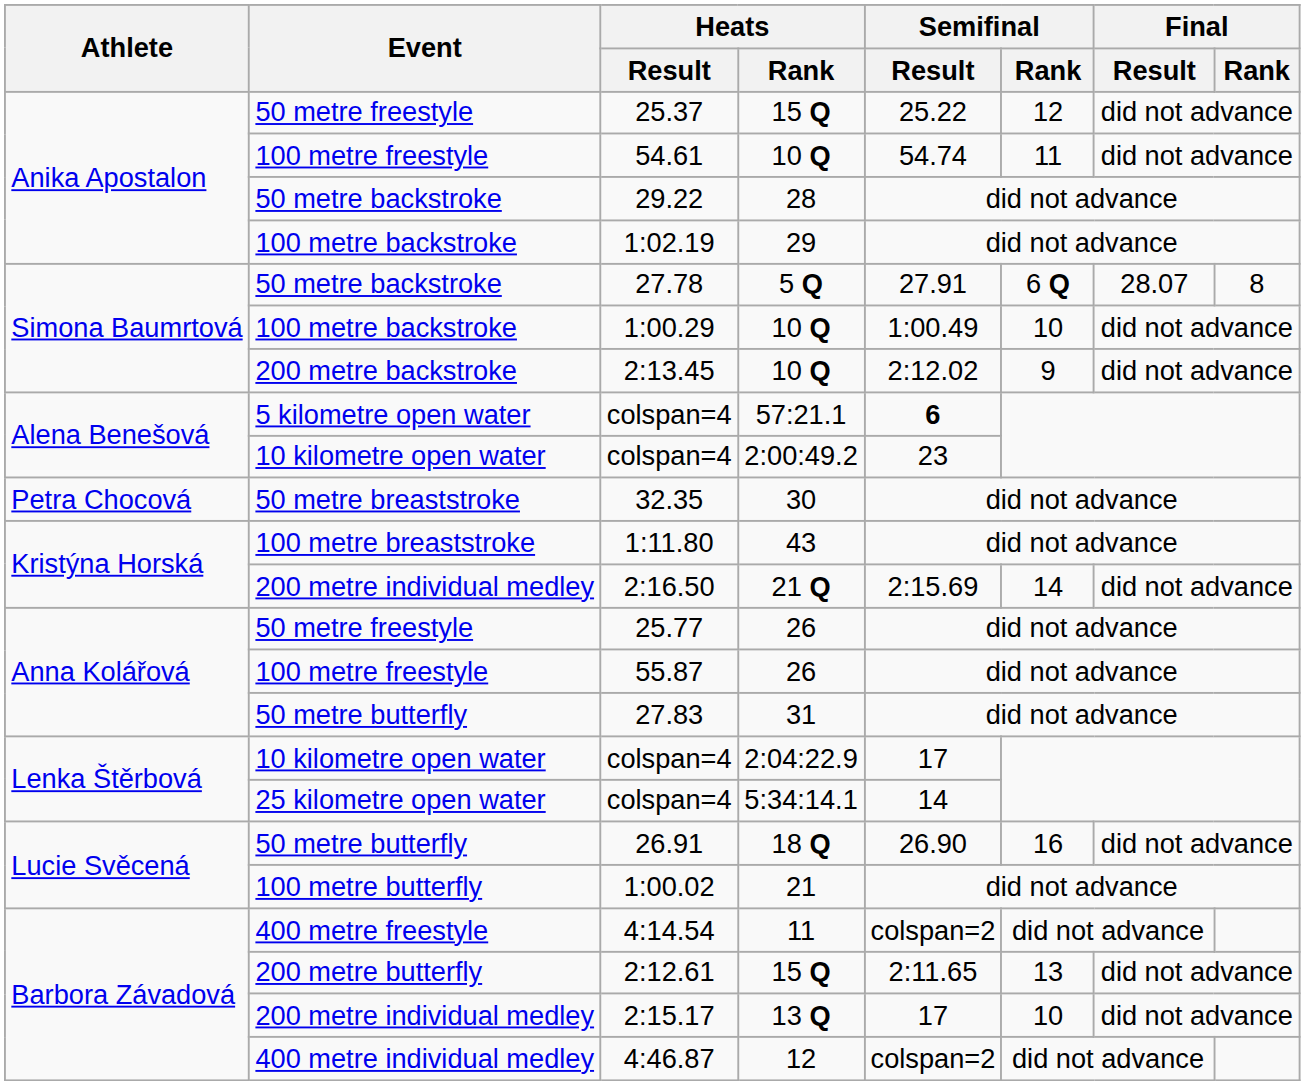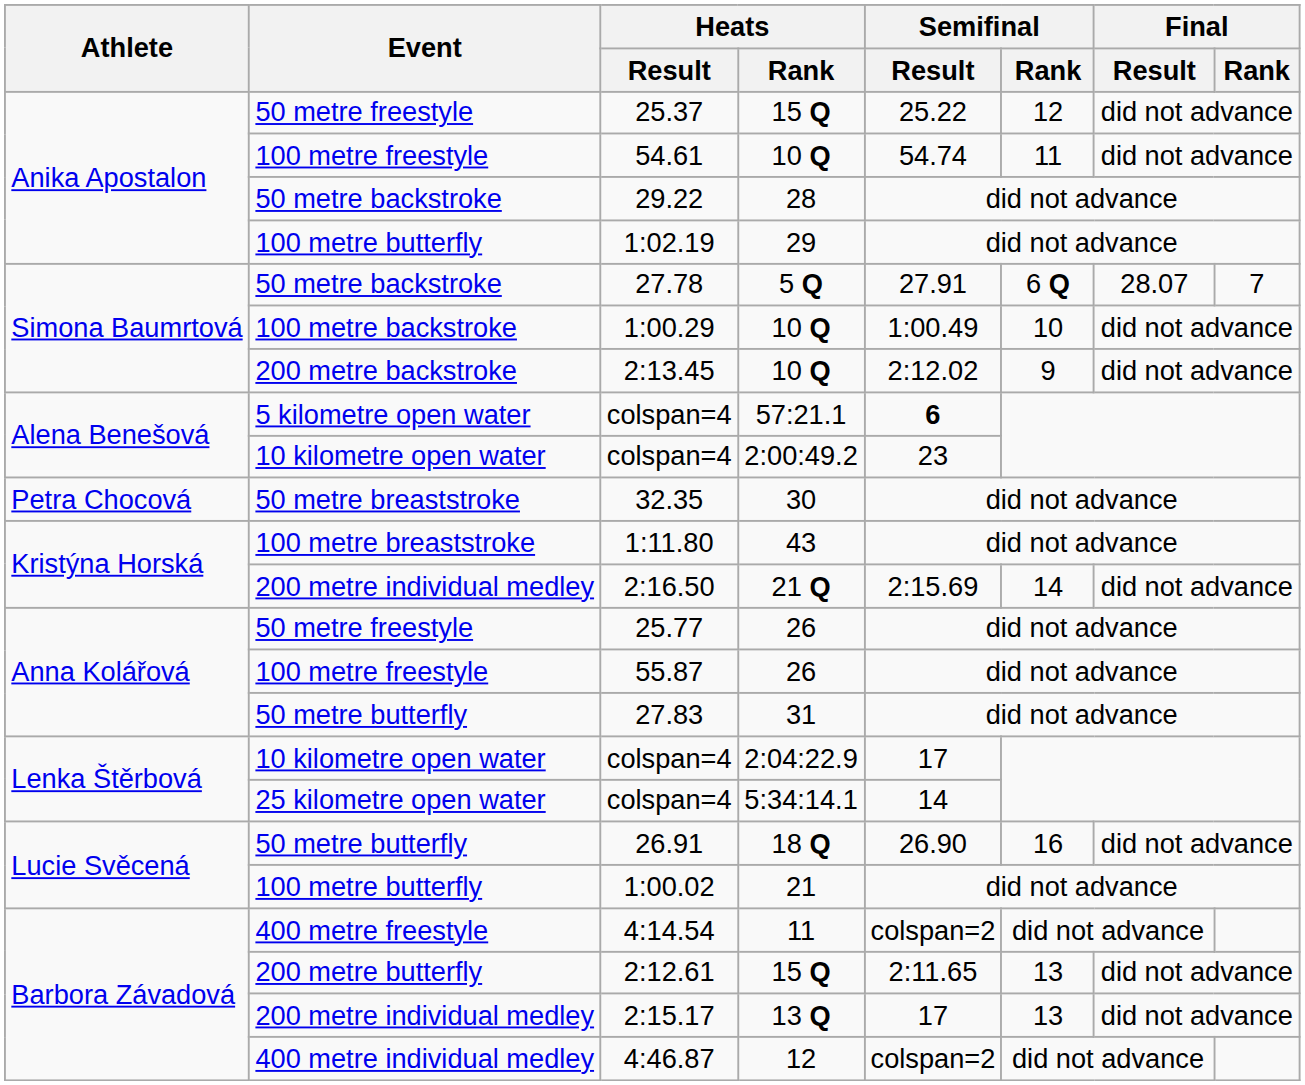(386, 242) 100 metre backstroke -> (369, 242) 100 metre butterfly
(1257, 285) 8 -> (1257, 285) 7
(1048, 1016) 10 -> (1048, 1016) 13
